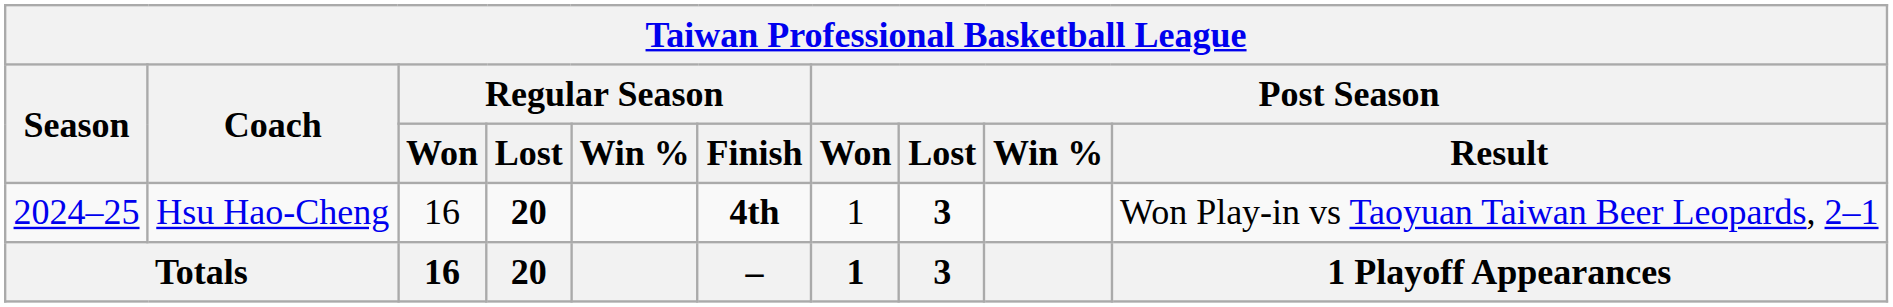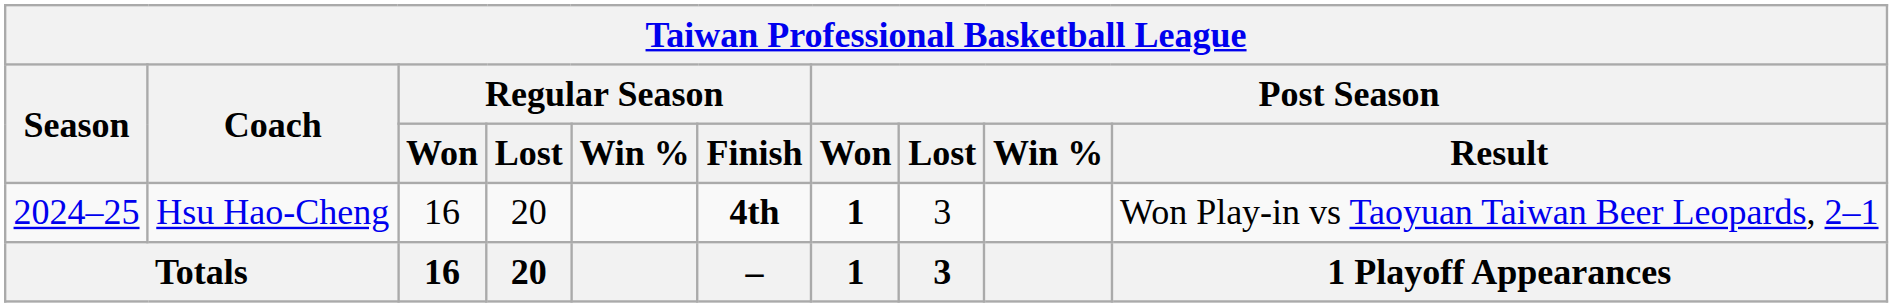(529, 212) bold -> (529, 212) normal
(855, 212) normal -> (855, 212) bold
(942, 212) bold -> (942, 212) normal
